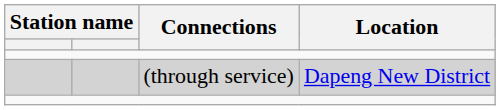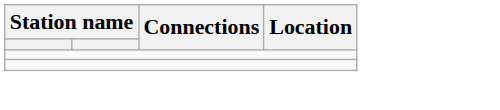- row: (219, 76)
